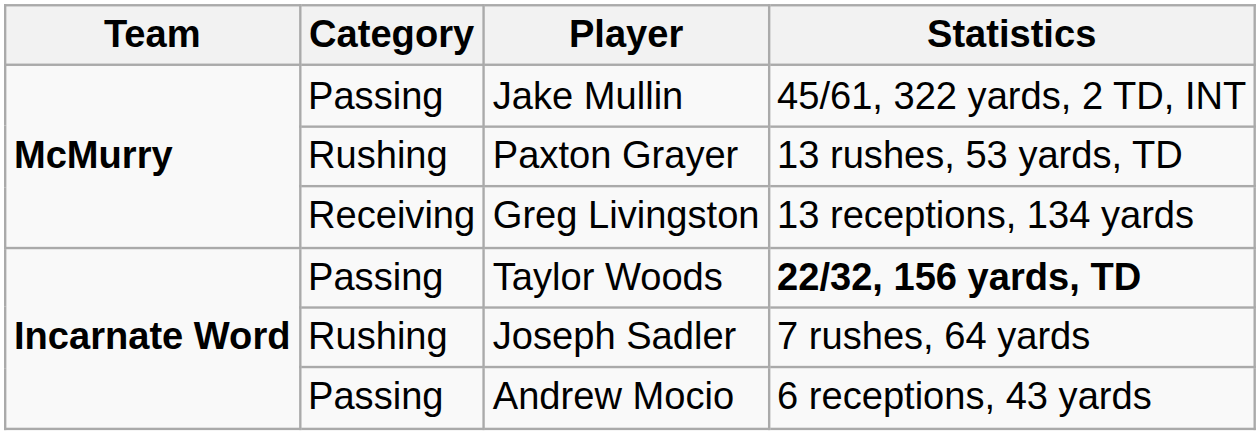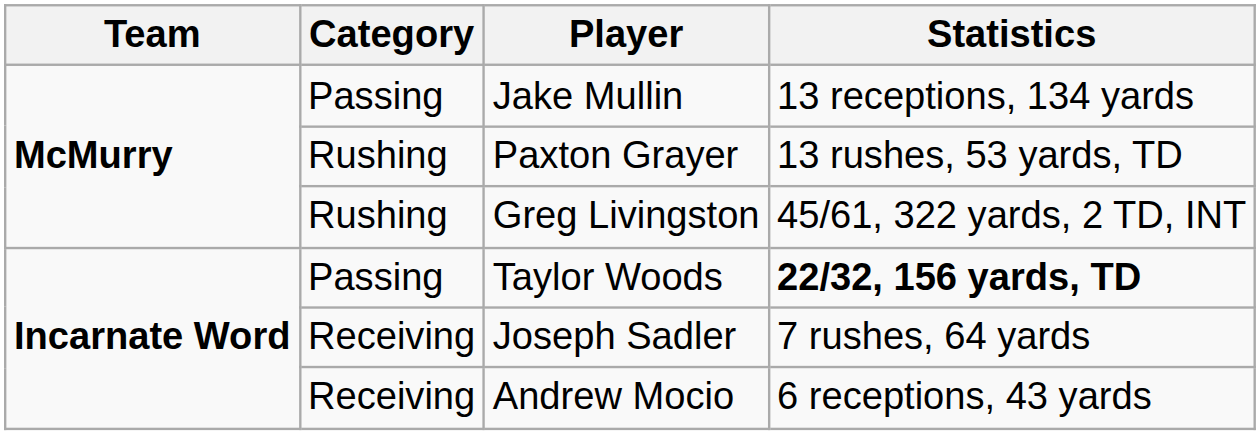(1012, 95) 45/61, 322 yards, 2 TD, INT -> (986, 95) 13 receptions, 134 yards
(392, 215) Receiving -> (378, 215) Rushing
(986, 215) 13 receptions, 134 yards -> (1012, 215) 45/61, 322 yards, 2 TD, INT
(378, 336) Rushing -> (392, 336) Receiving
(376, 397) Passing -> (392, 397) Receiving
